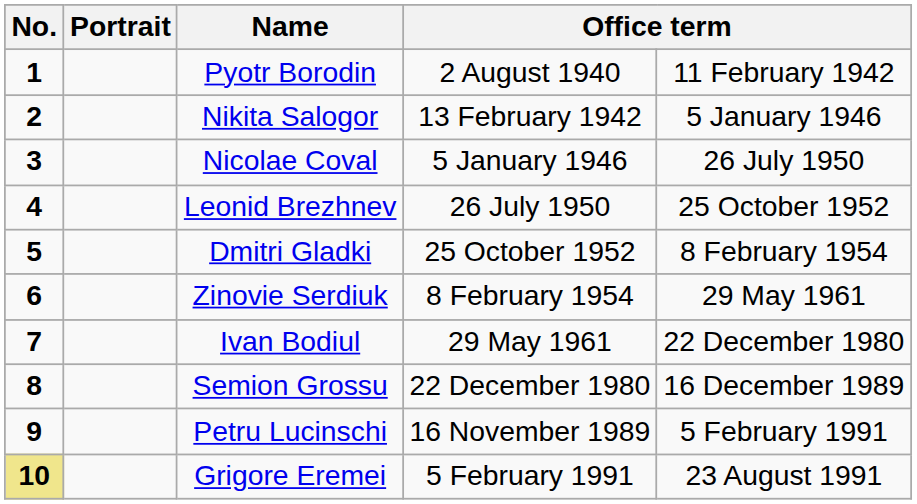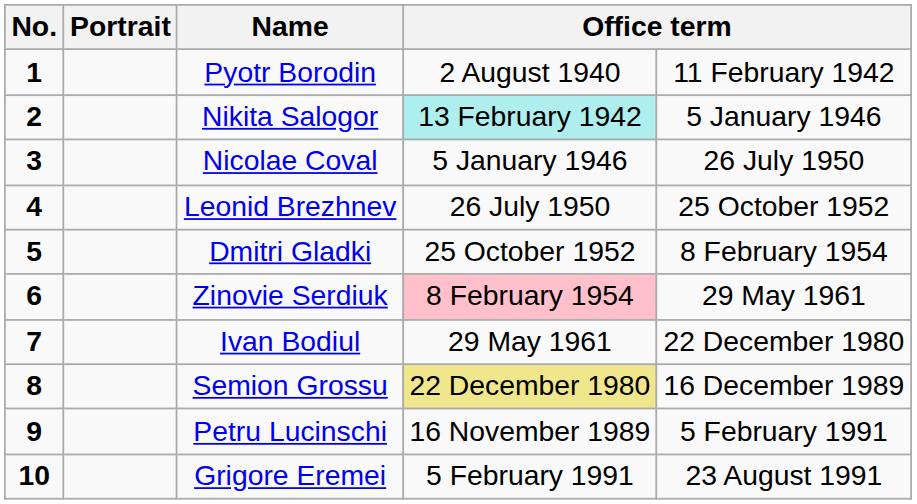(530, 116) no background -> (530, 116) paleturquoise background
(530, 296) no background -> (530, 296) pink background
(530, 386) no background -> (530, 386) khaki background
(34, 476) khaki background -> (34, 476) no background
